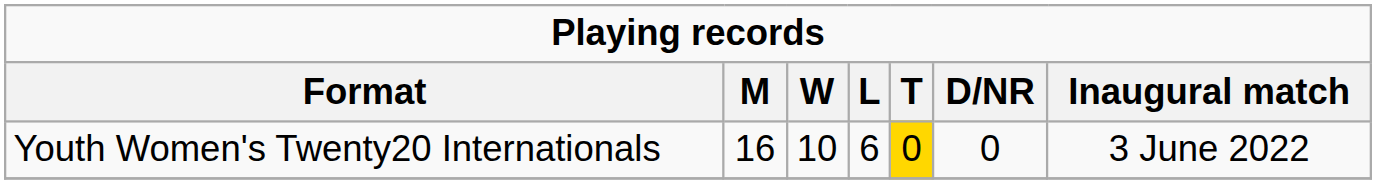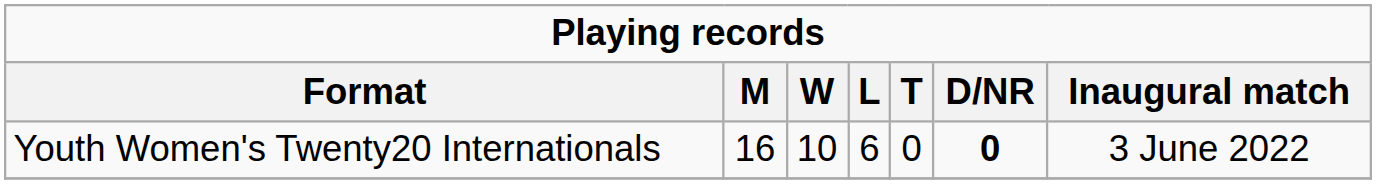(912, 149) gold background -> (912, 149) no background
(990, 149) normal -> (990, 149) bold
